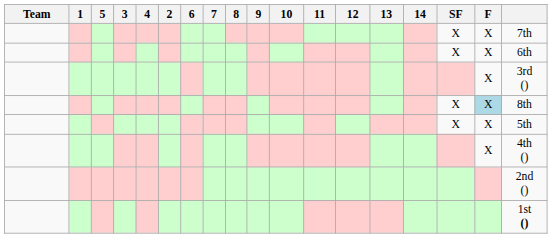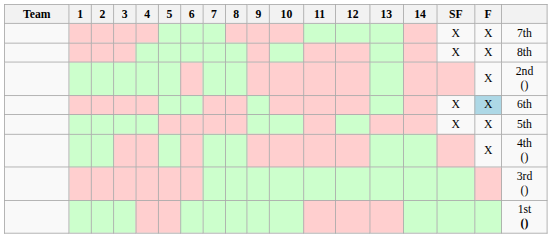columns swapped: (169, 13) <-> (103, 13)
(524, 52) 6th -> (524, 52) 8th
(524, 78) 3rd () -> (524, 78) 2nd ()
(524, 104) 8th -> (524, 104) 6th
(524, 183) 2nd () -> (524, 183) 3rd ()
